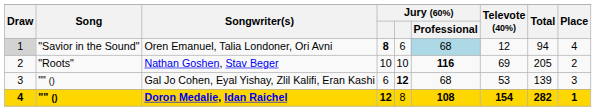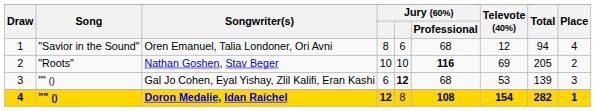(20, 47) lightgrey background -> (20, 47) no background
(386, 47) bold -> (386, 47) normal
(446, 47) lightblue background -> (446, 47) no background
